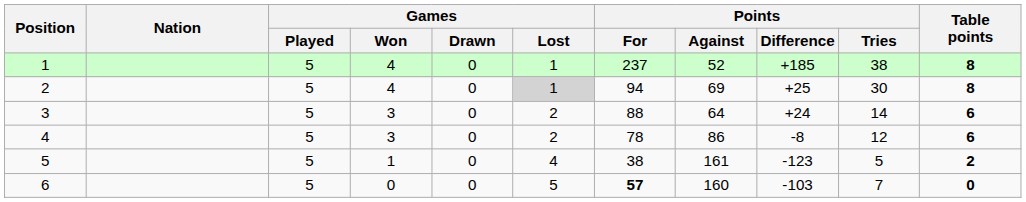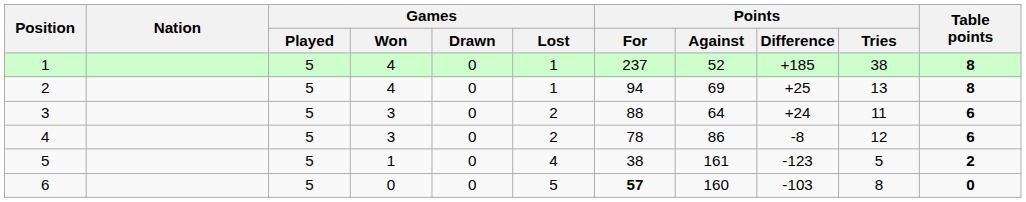(554, 88) lightgrey background -> (554, 88) no background
(879, 88) 30 -> (879, 88) 13
(879, 112) 14 -> (879, 112) 11
(879, 185) 7 -> (879, 185) 8
